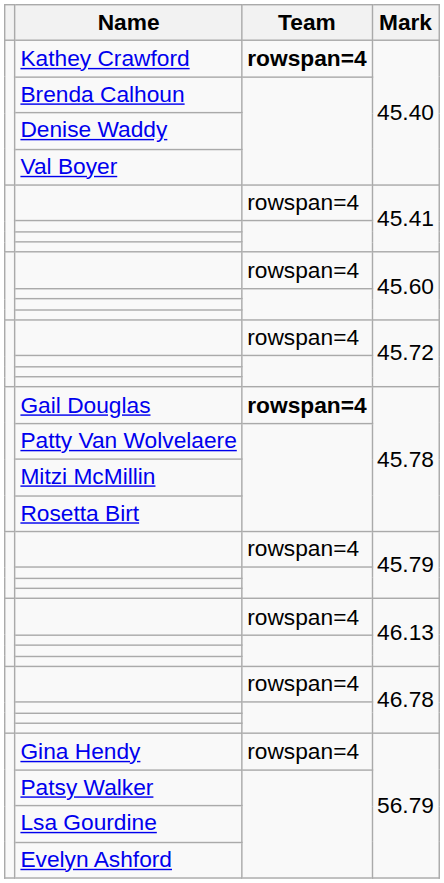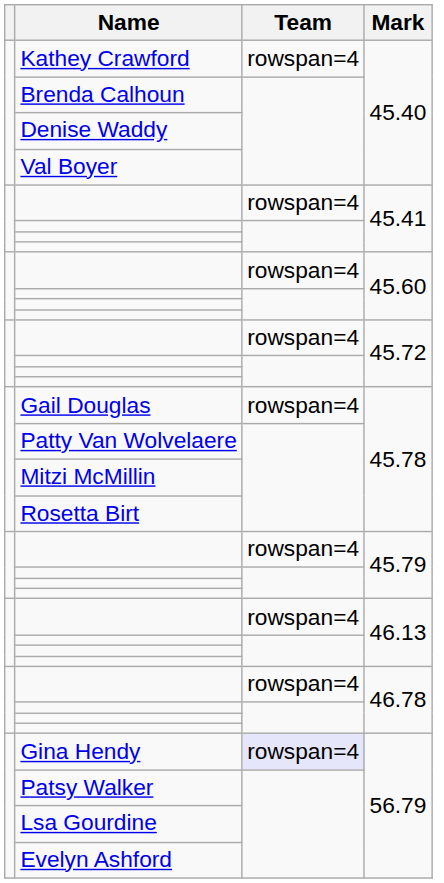(307, 58) bold -> (303, 58) normal
(307, 405) bold -> (303, 405) normal
(303, 751) no background -> (303, 751) lavender background
